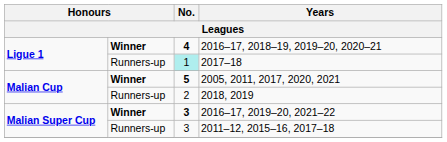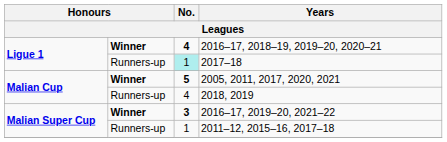(186, 96) 2 -> (186, 96) 4
(186, 129) 3 -> (186, 129) 1
